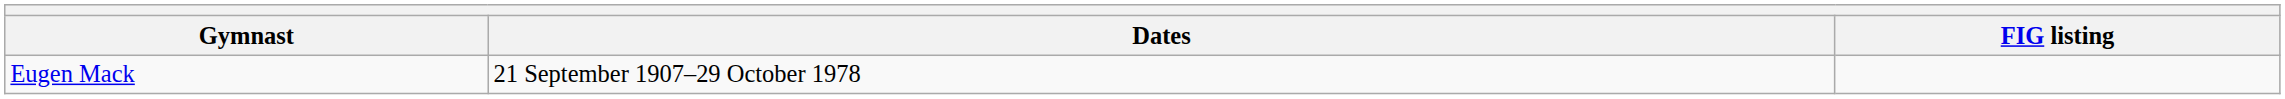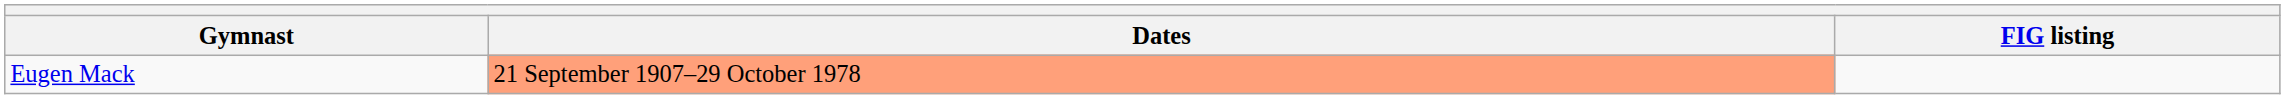(677, 74) no background -> (677, 74) lightsalmon background
